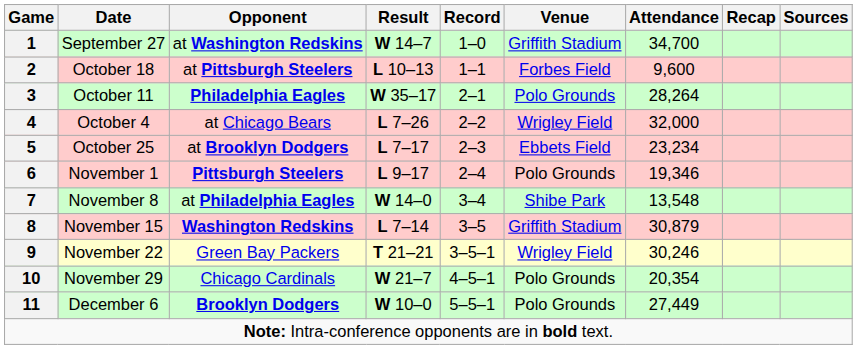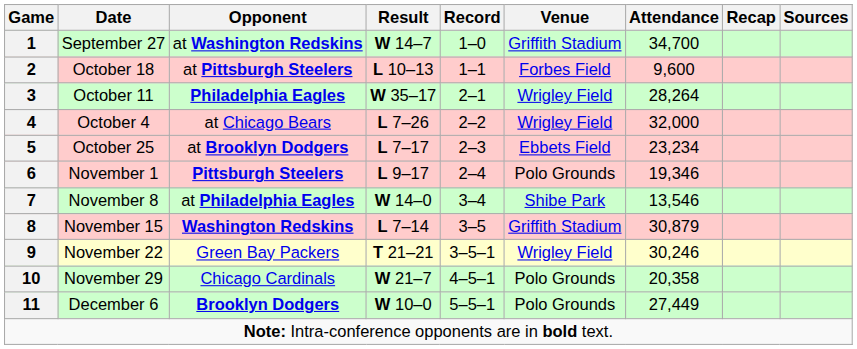(565, 95) Polo Grounds -> (565, 95) Wrigley Field
(674, 200) 13,548 -> (674, 200) 13,546
(674, 278) 20,354 -> (674, 278) 20,358
